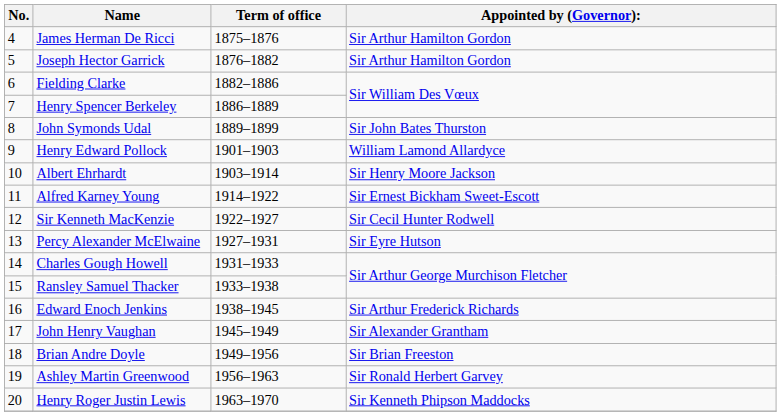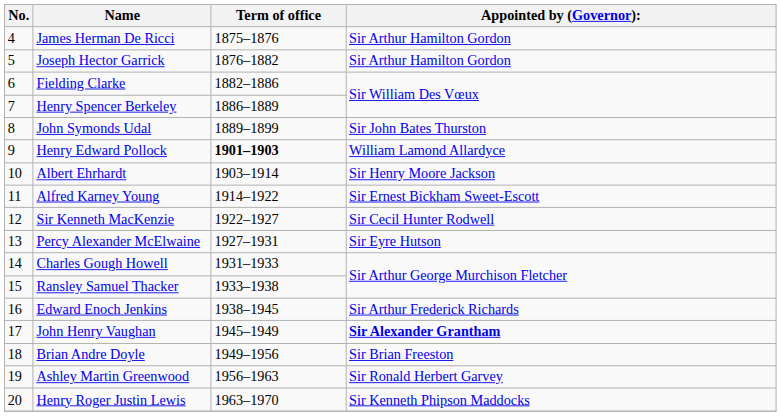(247, 151) normal -> (247, 151) bold
(419, 331) normal -> (425, 331) bold
